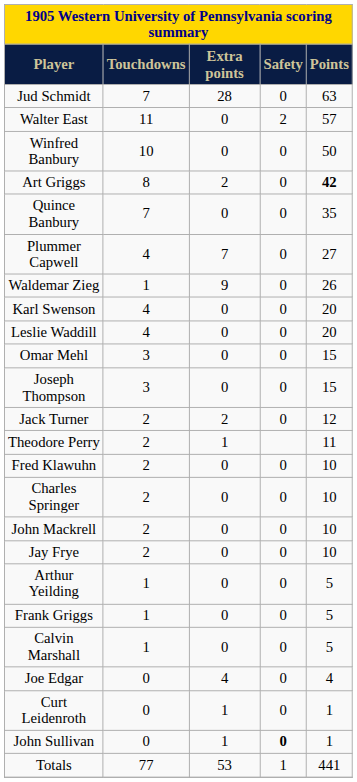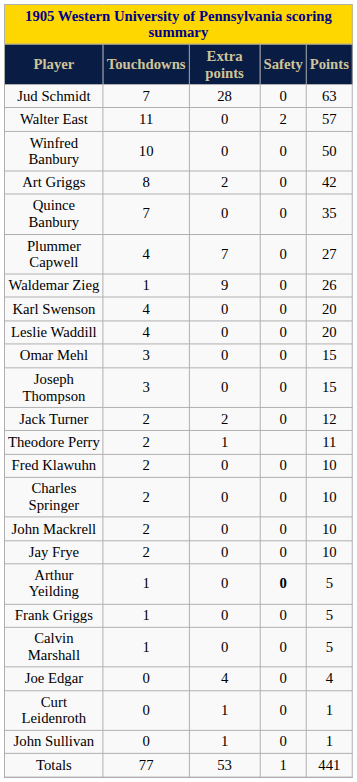(329, 182) bold -> (329, 182) normal
(283, 583) normal -> (283, 583) bold
(283, 742) bold -> (283, 742) normal
